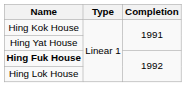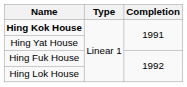(44, 27) normal -> (44, 27) bold
(44, 58) bold -> (44, 58) normal
